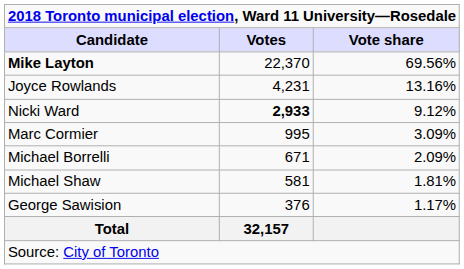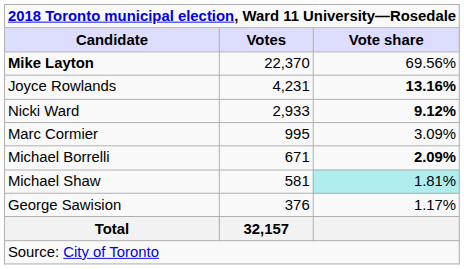(431, 87) normal -> (431, 87) bold
(291, 110) bold -> (291, 110) normal
(435, 110) normal -> (435, 110) bold
(435, 157) normal -> (435, 157) bold
(435, 181) no background -> (435, 181) paleturquoise background
